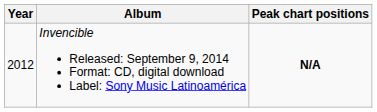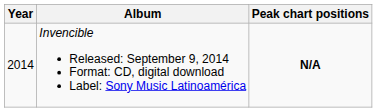(20, 65) 2012 -> (20, 65) 2014
